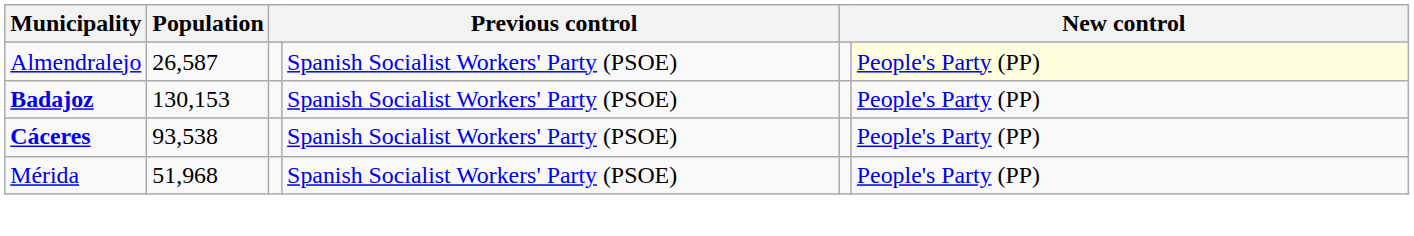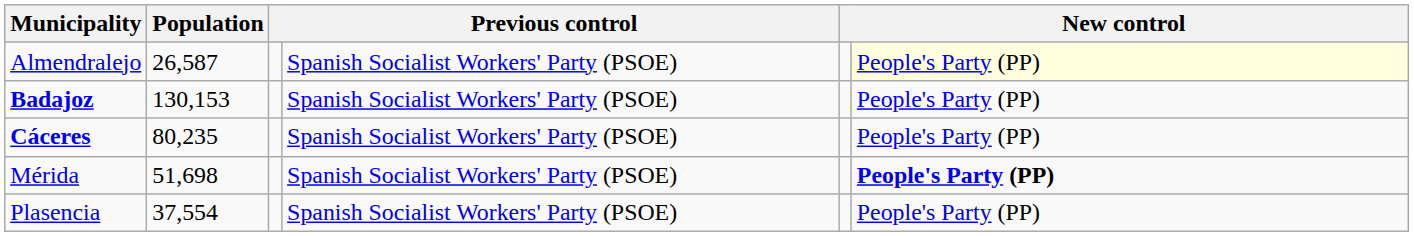(185, 136) 93,538 -> (185, 136) 80,235
(185, 174) 51,968 -> (185, 174) 51,698
(948, 174) normal -> (956, 174) bold
+ row: (55, 212)
